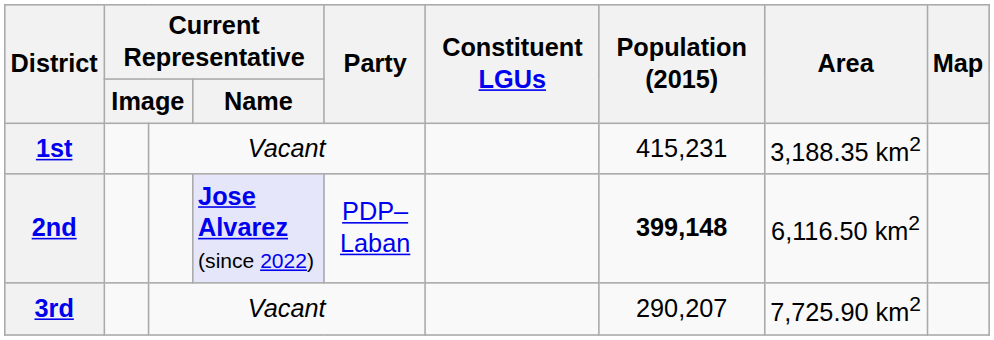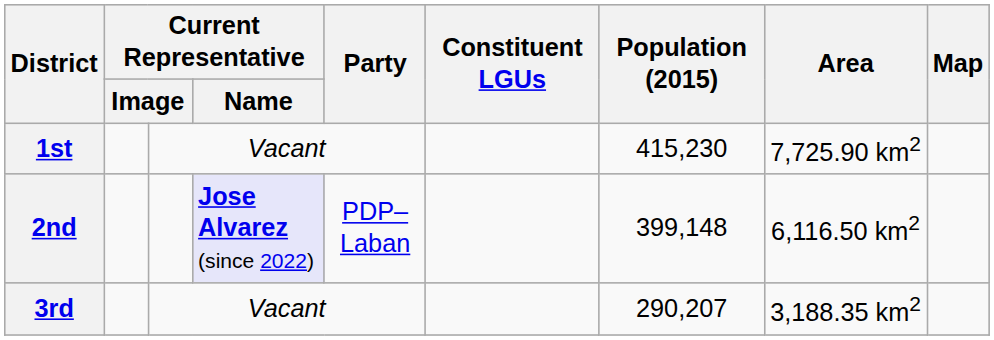(682, 148) 415,231 -> (682, 148) 415,230
(846, 149) 3,188.35 km2 -> (846, 149) 7,725.90 km2
(682, 228) bold -> (682, 228) normal
(846, 308) 7,725.90 km2 -> (846, 308) 3,188.35 km2
